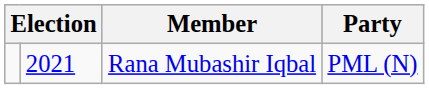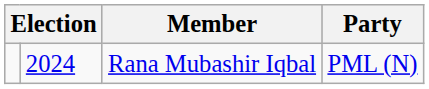(50, 63) 2021 -> (50, 63) 2024
